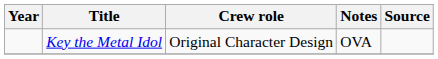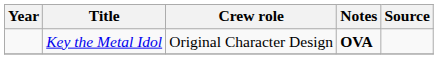(356, 41) normal -> (356, 41) bold
